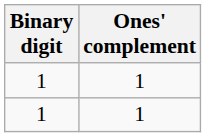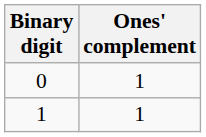(41, 80) 1 -> (41, 80) 0
